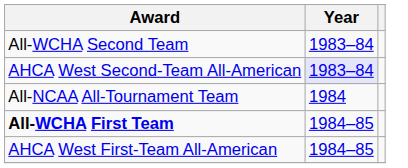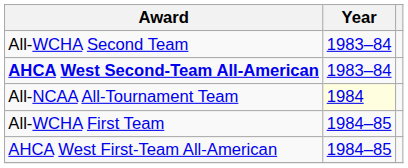(155, 70) normal -> (164, 70) bold
(341, 70) lavender background -> (359, 70) no background
(327, 96) no background -> (345, 96) lightyellow background
(91, 123) bold -> (86, 123) normal
